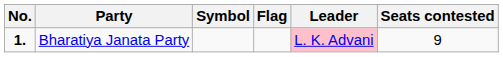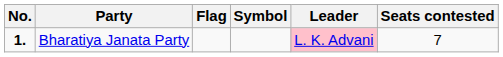columns swapped: (272, 16) <-> (223, 16)
(438, 39) 9 -> (438, 39) 7
